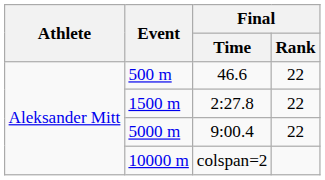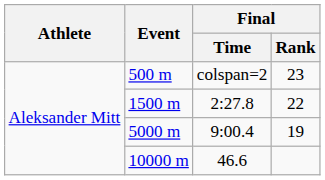(232, 75) 46.6 -> (232, 75) colspan=2
(295, 75) 22 -> (295, 75) 23
(295, 132) 22 -> (295, 132) 19
(232, 160) colspan=2 -> (232, 160) 46.6
